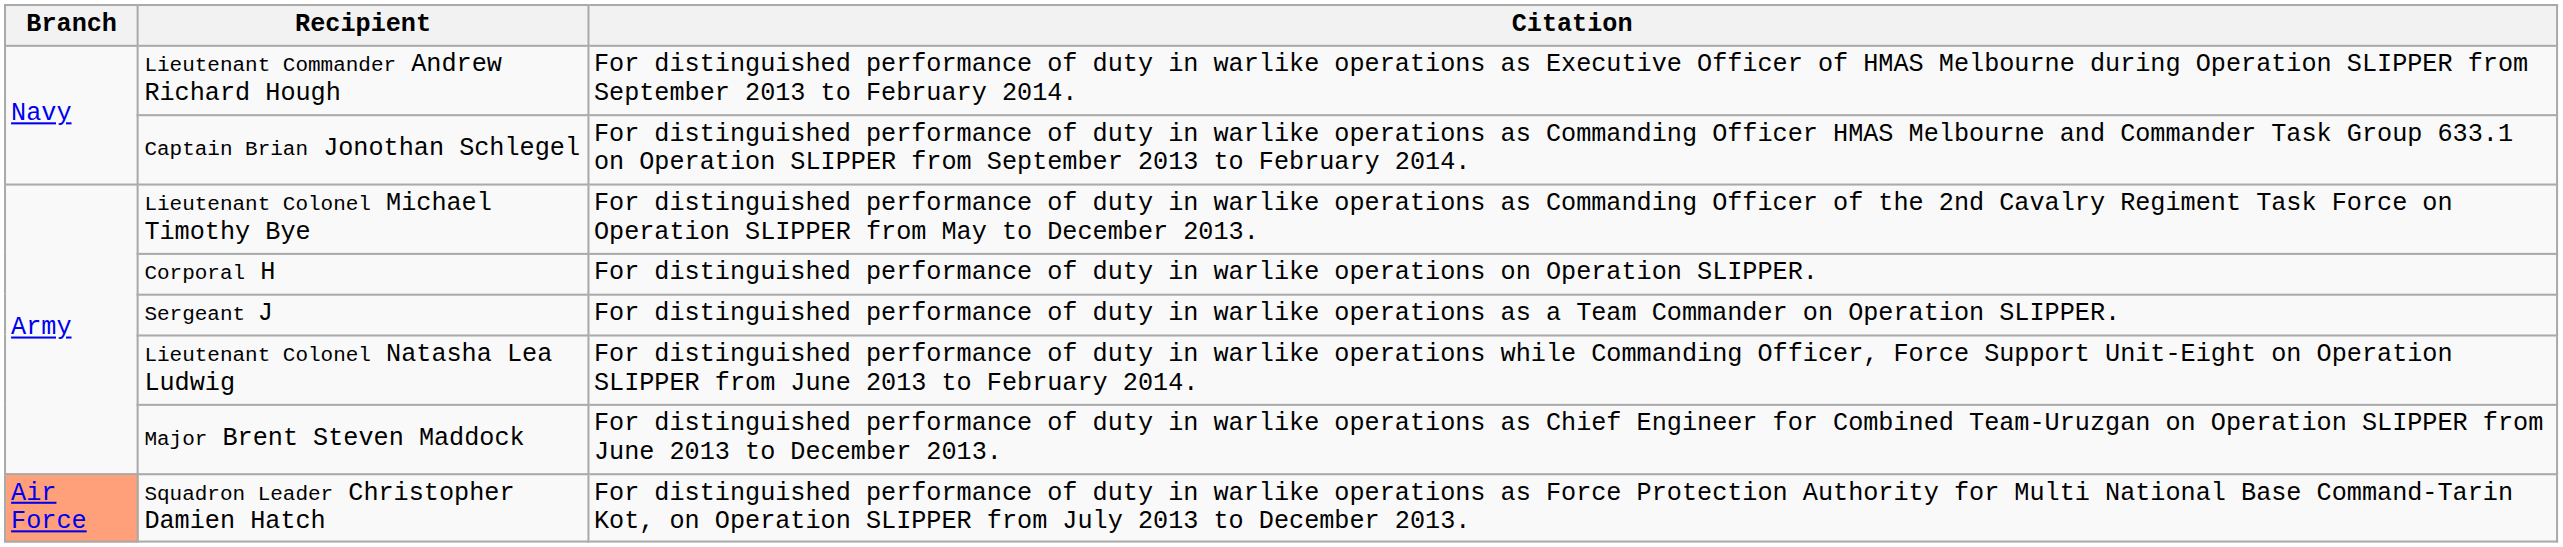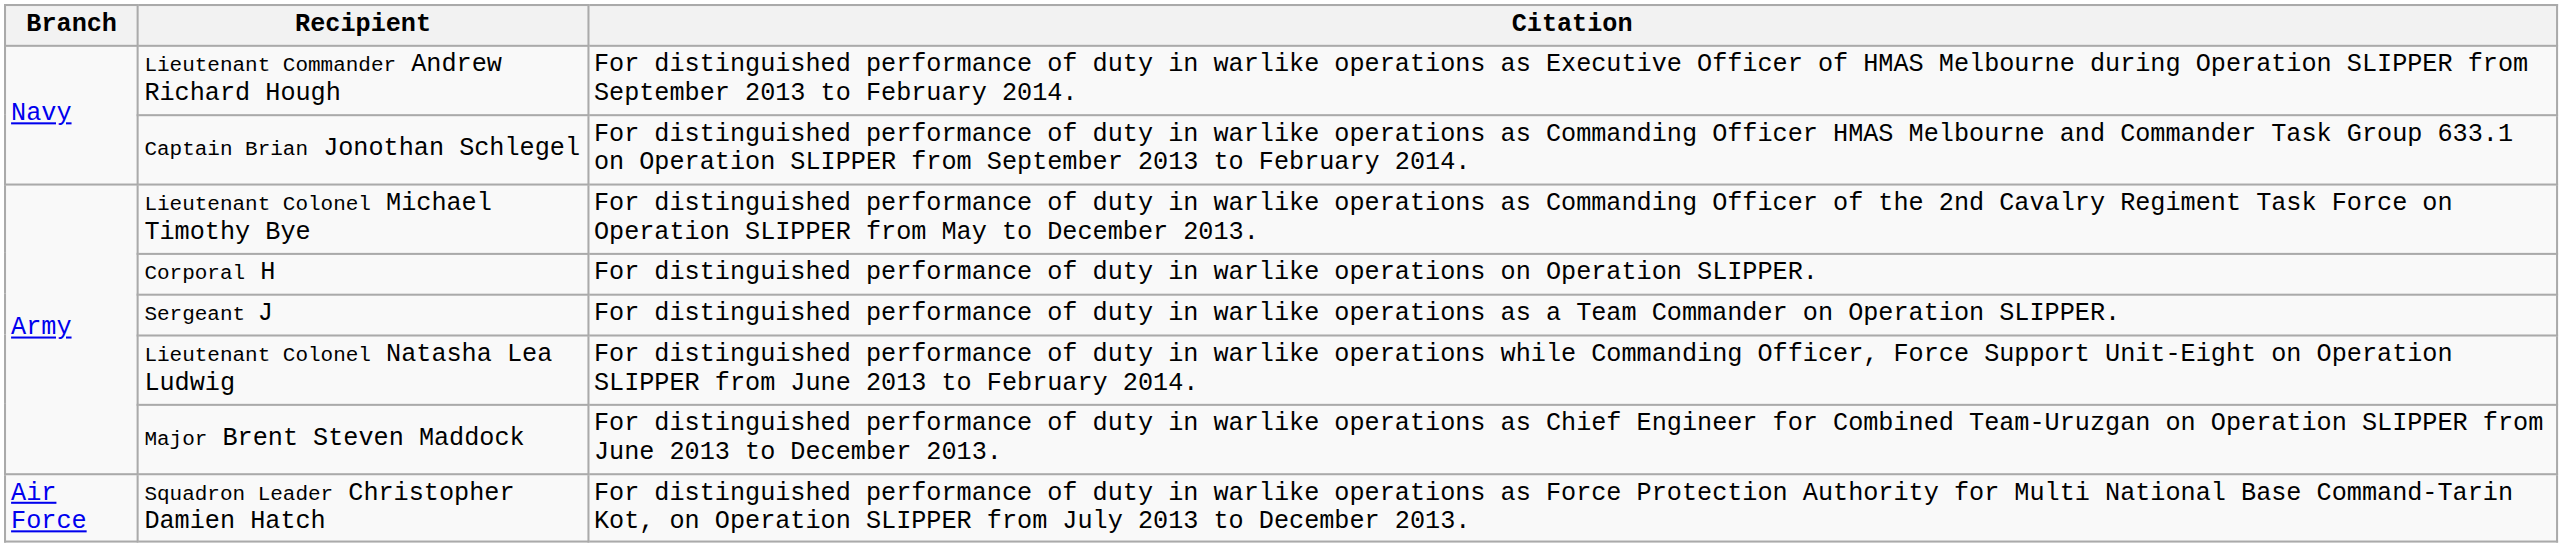(49, 508) lightsalmon background -> (49, 508) no background
